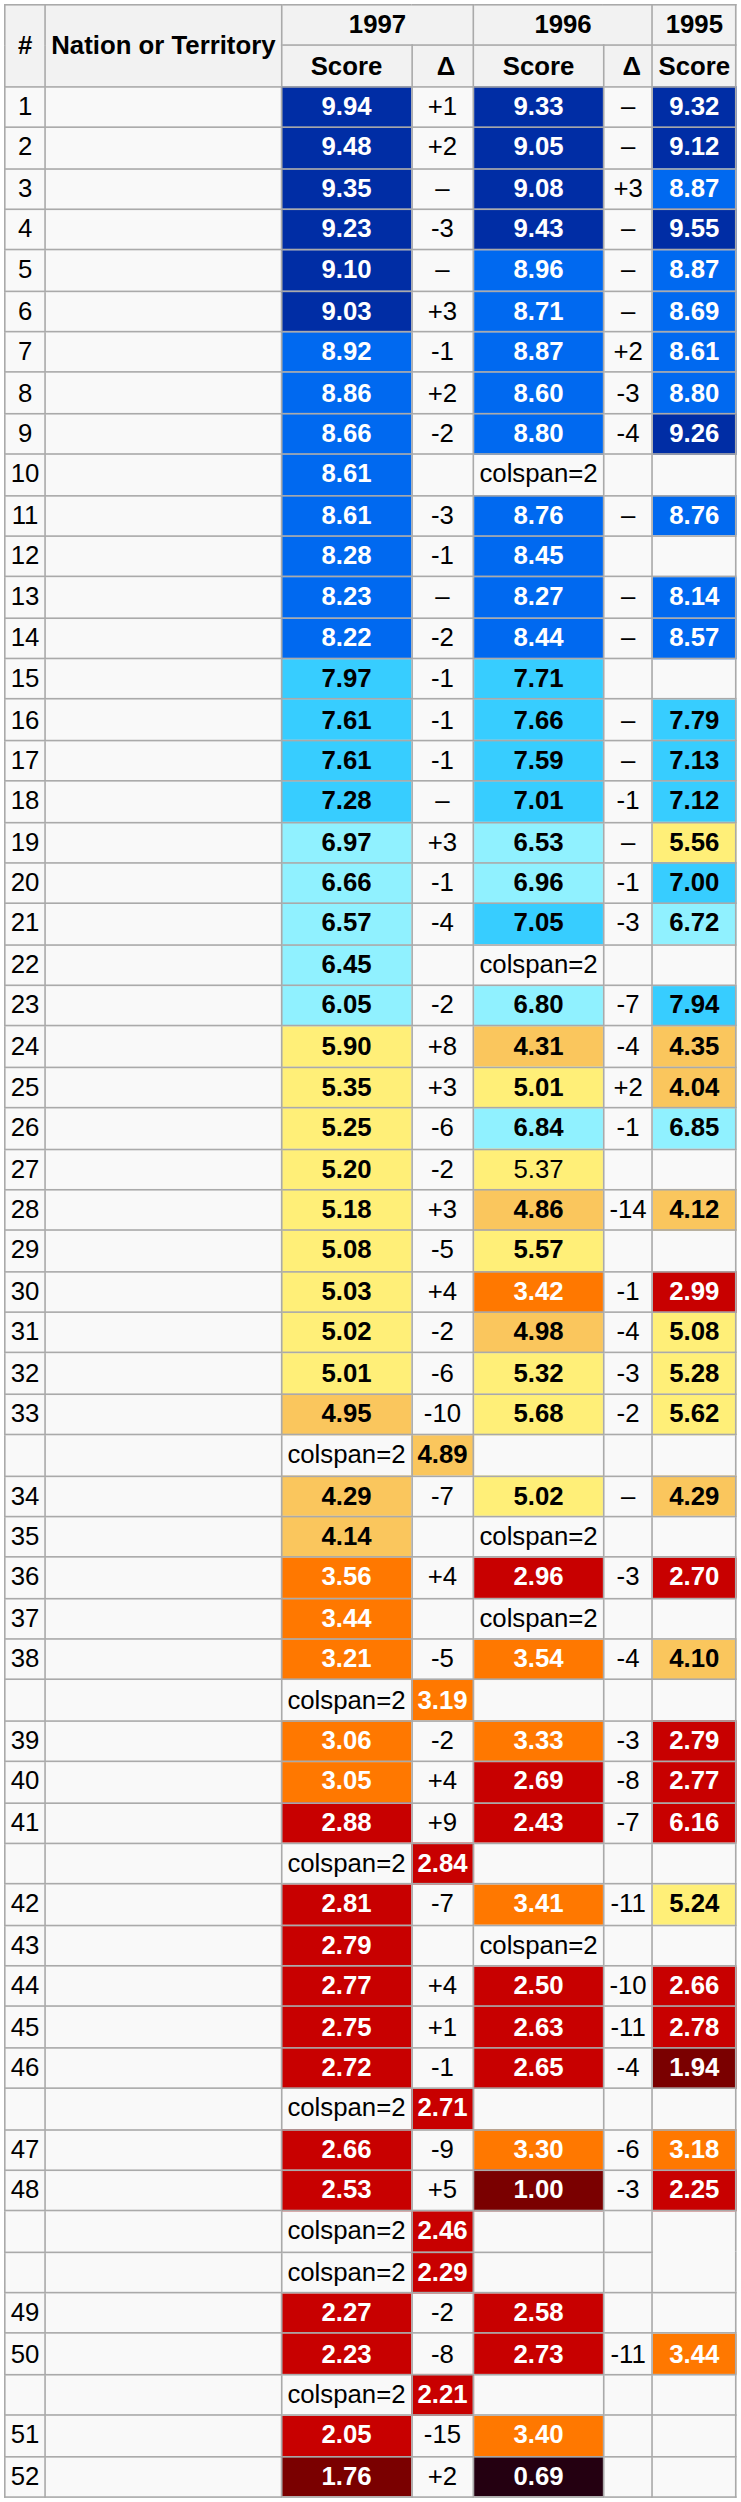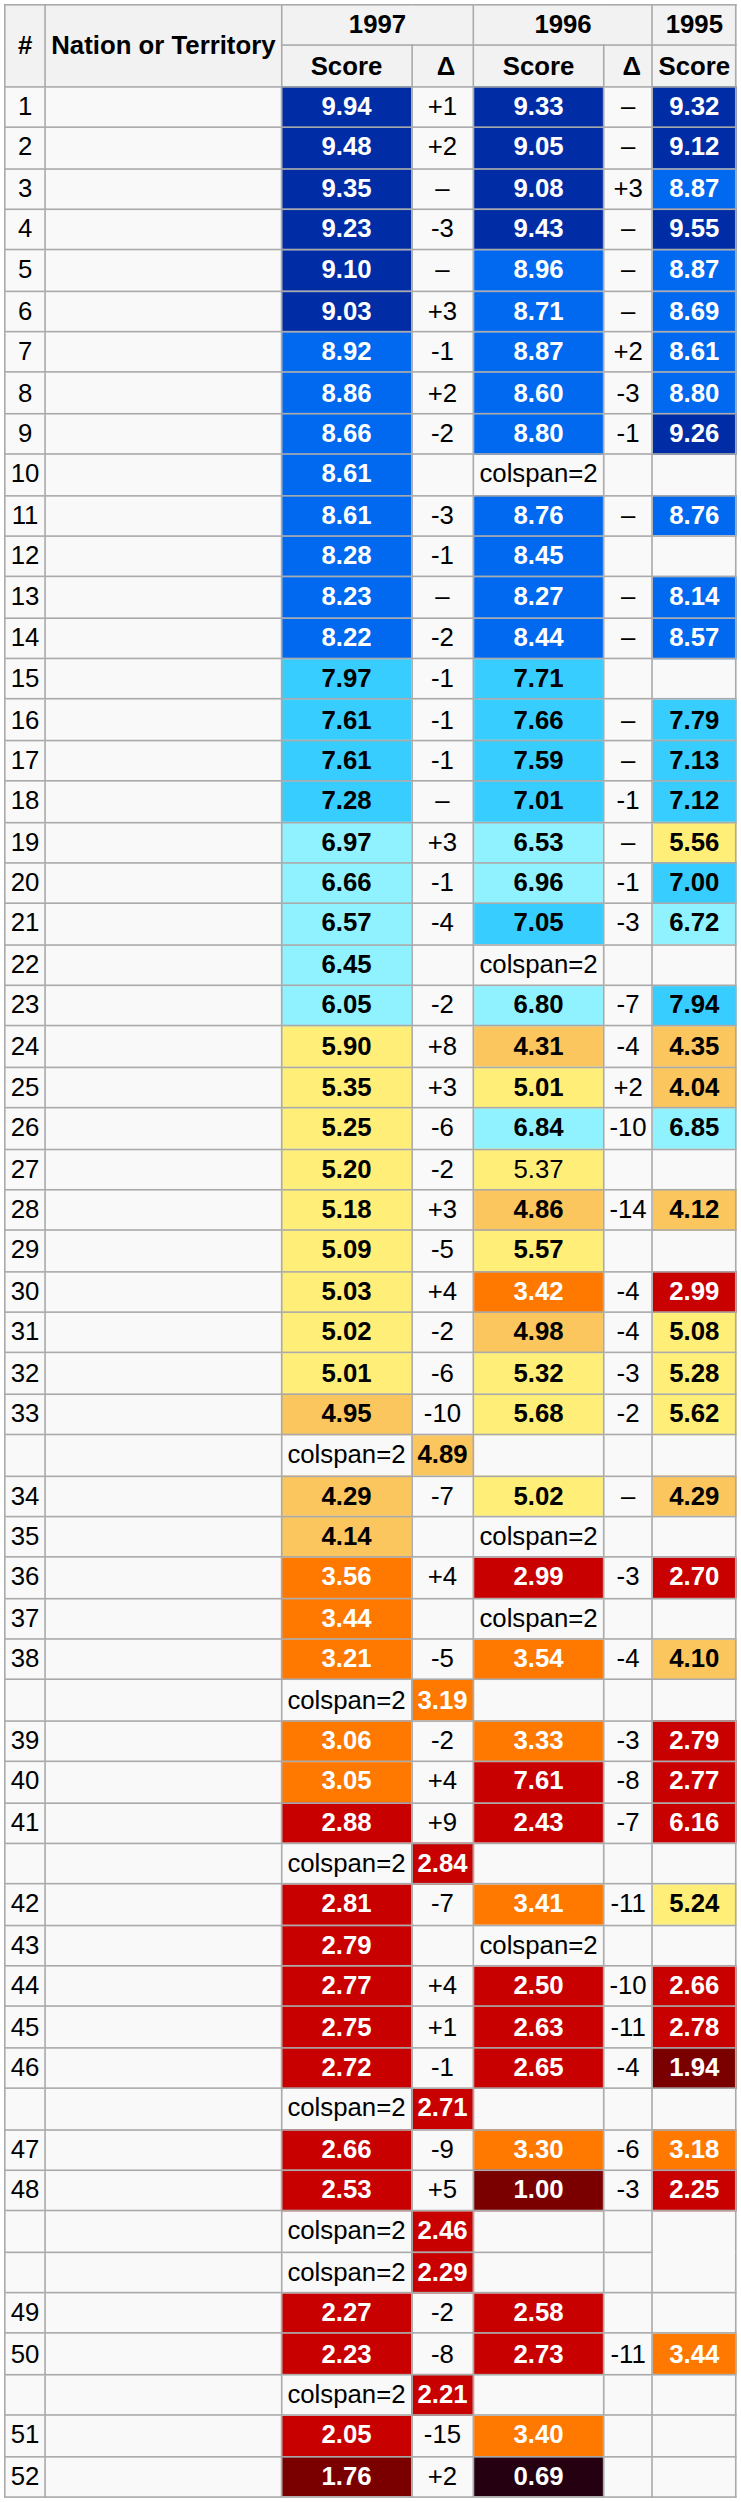(628, 433) -4 -> (628, 433) -1
(628, 1127) -1 -> (628, 1127) -10
(346, 1250) 5.08 -> (346, 1250) 5.09
(628, 1291) -1 -> (628, 1291) -4
(539, 1577) 2.96 -> (539, 1577) 2.99
(539, 1781) 2.69 -> (539, 1781) 7.61
